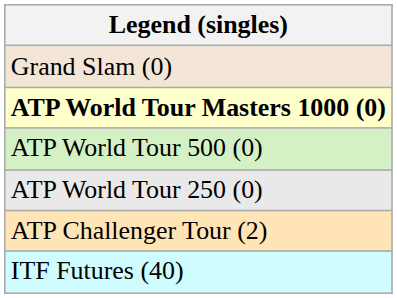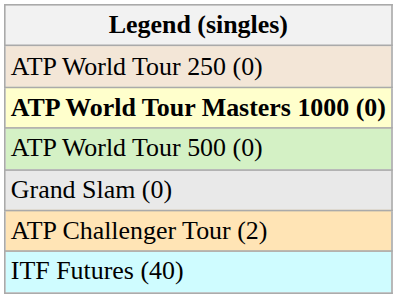(91, 66) Grand Slam (0) -> (137, 66) ATP World Tour 250 (0)
(137, 189) ATP World Tour 250 (0) -> (91, 189) Grand Slam (0)
